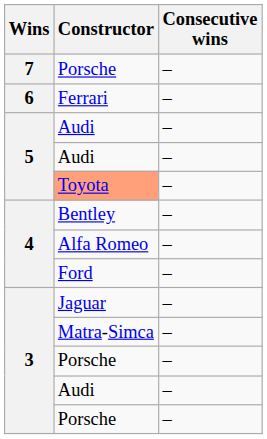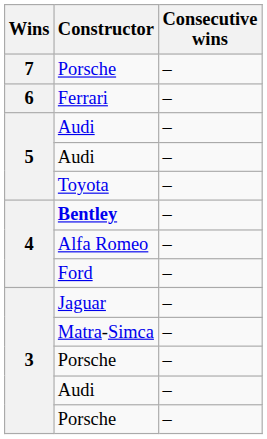(83, 185) lightsalmon background -> (83, 185) no background
(86, 214) normal -> (88, 214) bold
